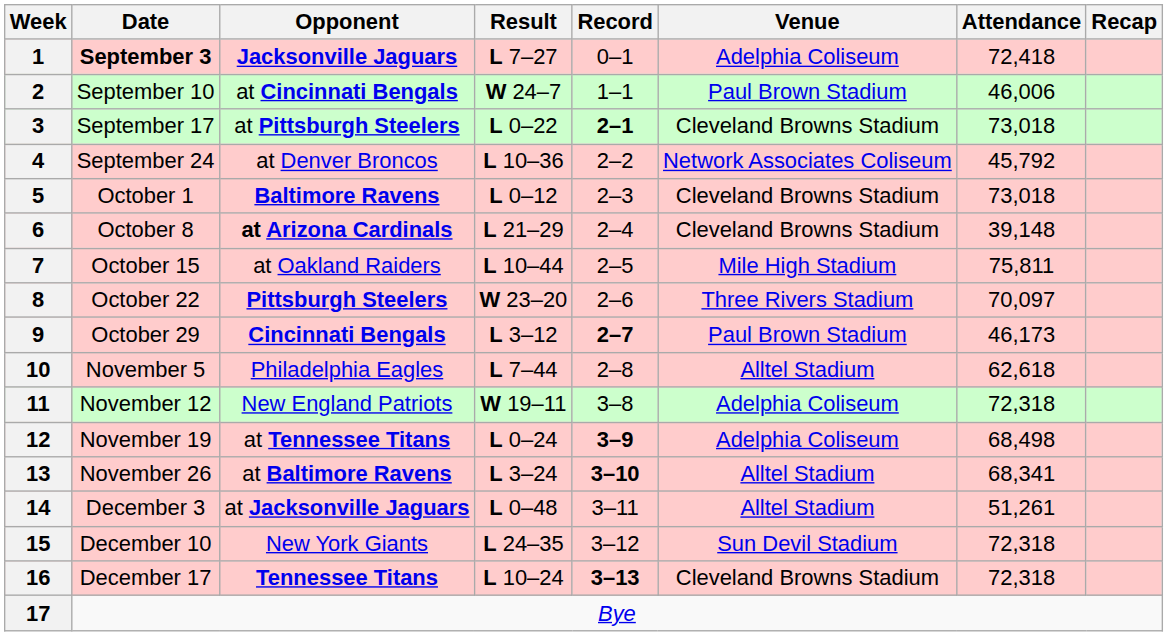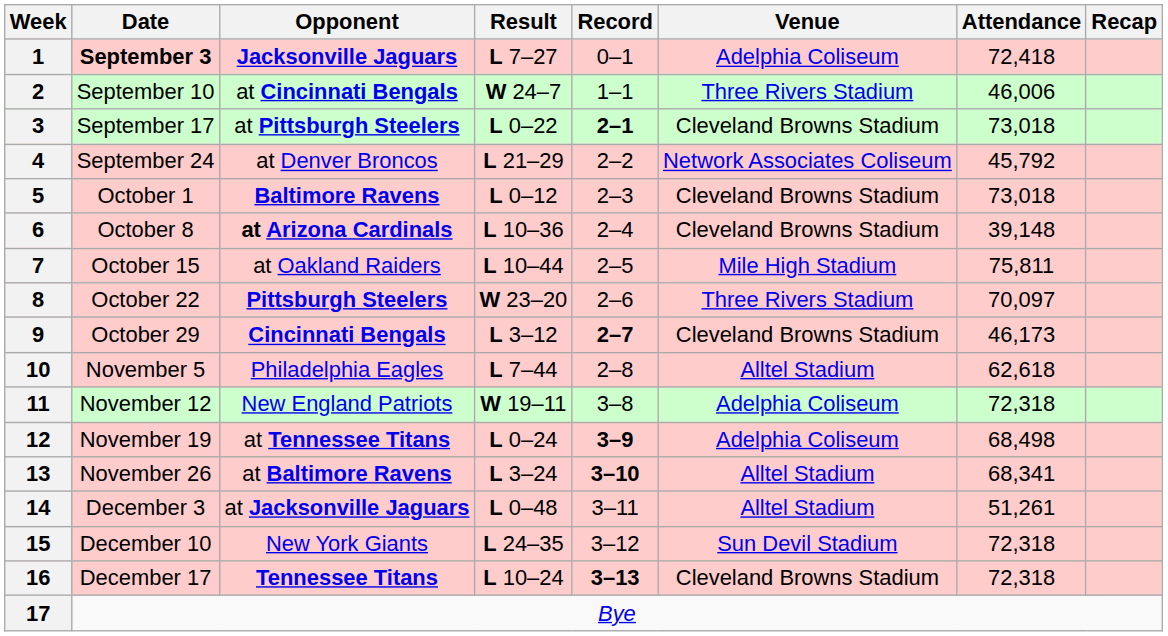(807, 91) Paul Brown Stadium -> (807, 91) Three Rivers Stadium
(523, 160) L 10–36 -> (523, 160) L 21–29
(523, 230) L 21–29 -> (523, 230) L 10–36
(807, 334) Paul Brown Stadium -> (807, 334) Cleveland Browns Stadium
